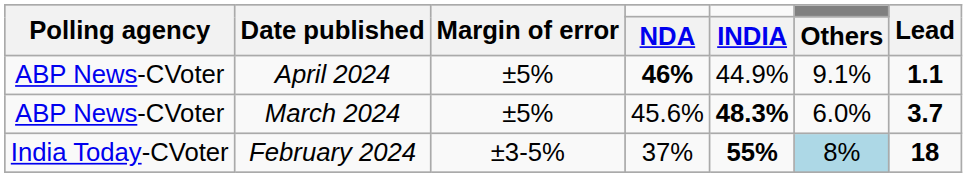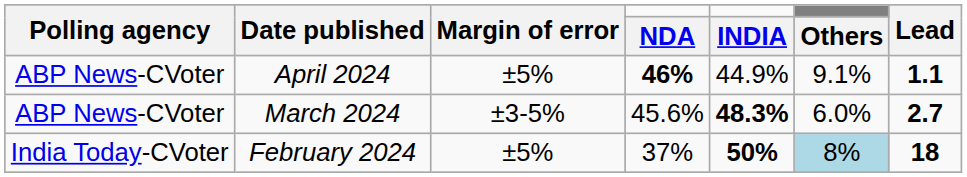(528, 114) ±5% -> (528, 114) ±3-5%
(925, 114) 3.7 -> (925, 114) 2.7
(528, 153) ±3-5% -> (528, 153) ±5%
(752, 153) 55% -> (752, 153) 50%
